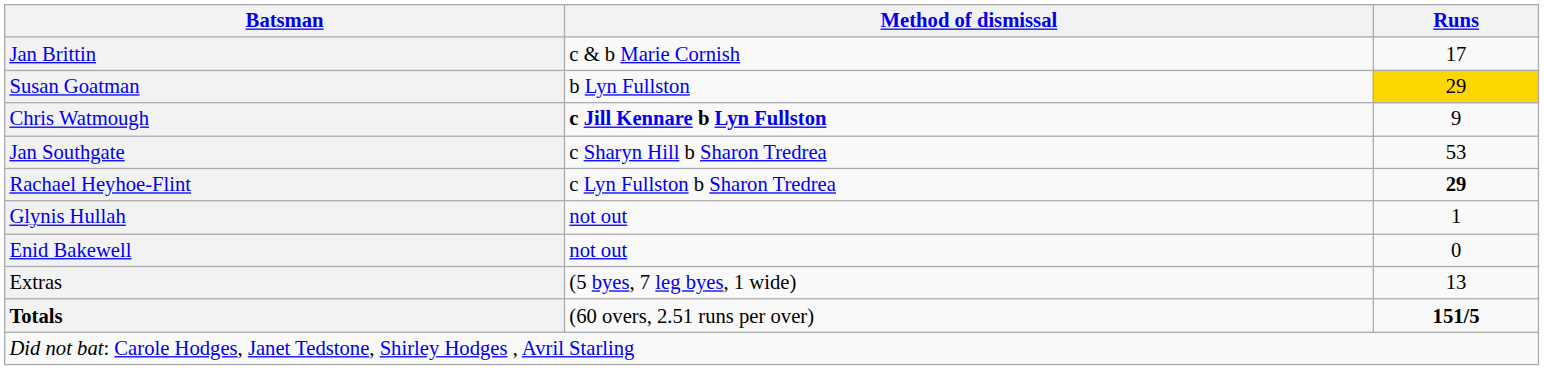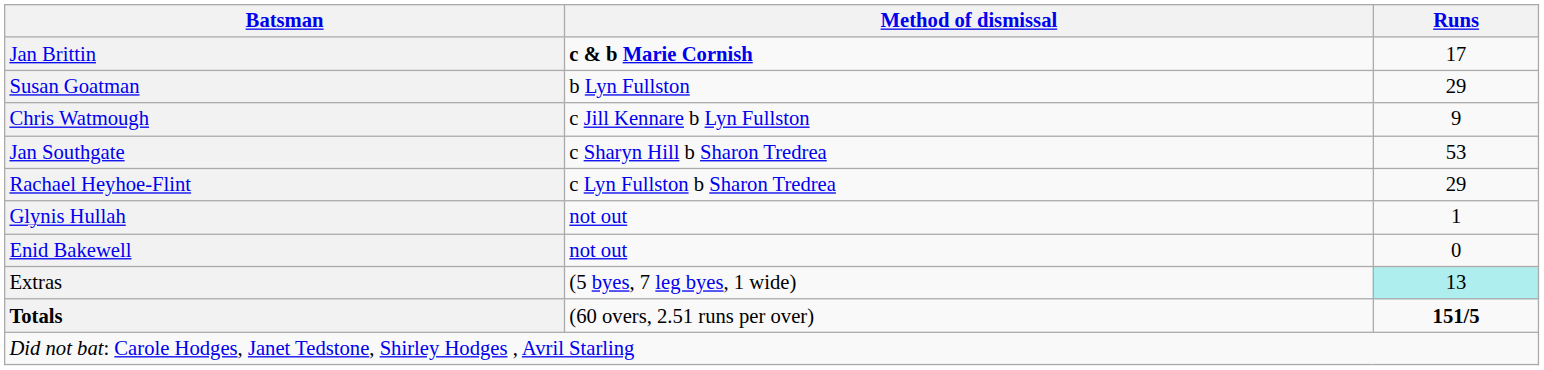(655, 53) normal -> (661, 53) bold
(1456, 86) gold background -> (1456, 86) no background
(698, 119) bold -> (689, 119) normal
(1456, 184) bold -> (1456, 184) normal
(1456, 282) no background -> (1456, 282) paleturquoise background
